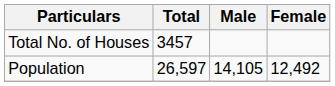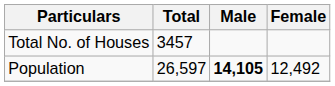(238, 68) normal -> (238, 68) bold
